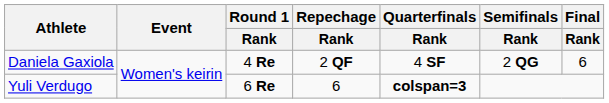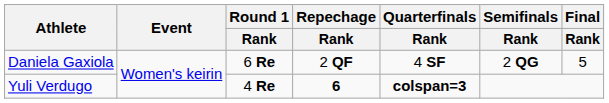(259, 63) 4 Re -> (259, 63) 6 Re
(583, 63) 6 -> (583, 63) 5
(259, 86) 6 Re -> (259, 86) 4 Re
(336, 86) normal -> (336, 86) bold
